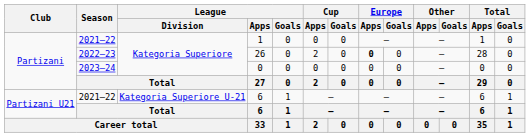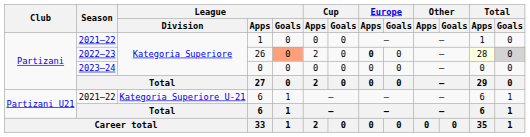(288, 54) no background -> (288, 54) lightsalmon background
(482, 54) no background -> (482, 54) lightyellow background
(510, 54) no background -> (510, 54) lightgrey background
